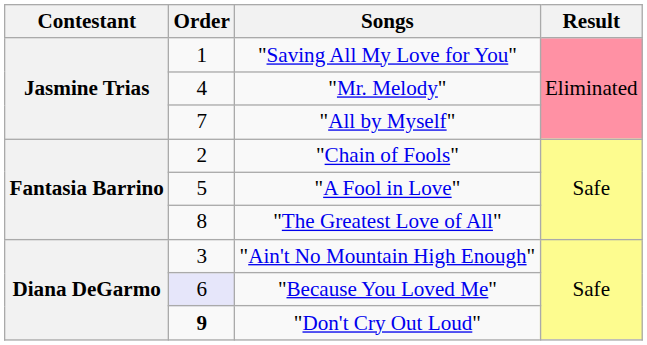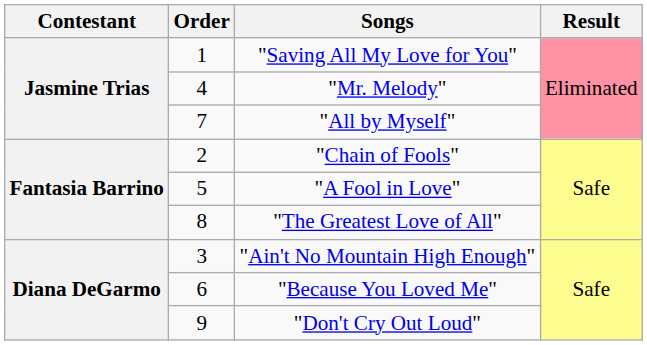(202, 289) lavender background -> (202, 289) no background
(202, 322) bold -> (202, 322) normal
